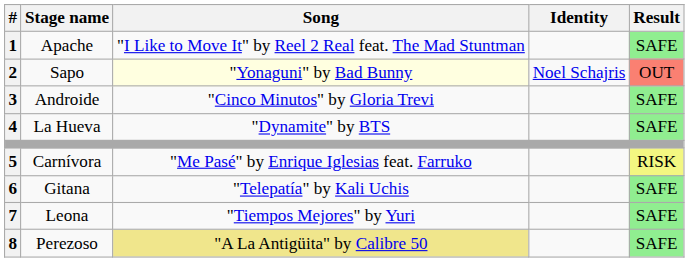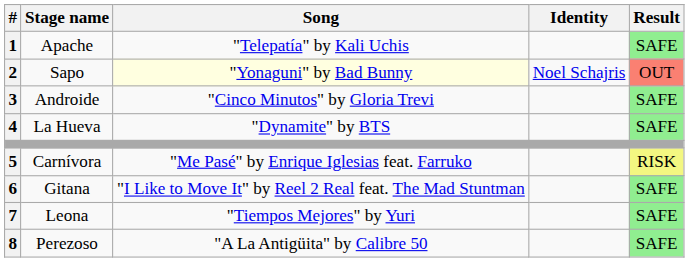(321, 45) "I Like to Move It" by Reel 2 Real feat. The Mad Stuntman -> (321, 45) "Telepatía" by Kali Uchis
(321, 188) "Telepatía" by Kali Uchis -> (321, 188) "I Like to Move It" by Reel 2 Real feat. The Mad Stuntman
(321, 243) khaki background -> (321, 243) no background
